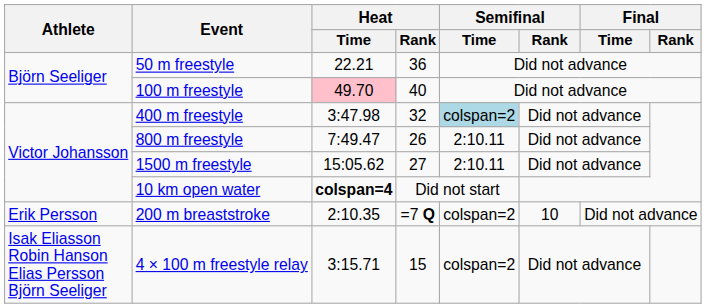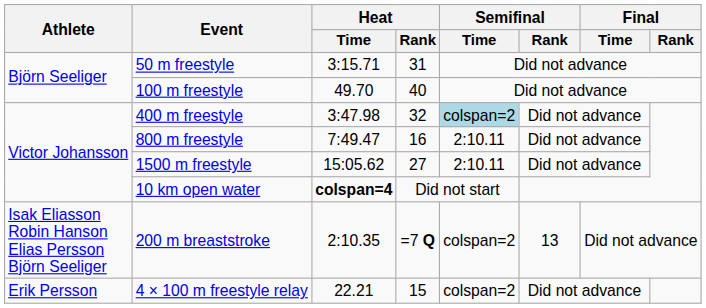(354, 66) 22.21 -> (354, 66) 3:15.71
(418, 66) 36 -> (418, 66) 31
(354, 90) pink background -> (354, 90) no background
(418, 140) 26 -> (418, 140) 16
(53, 214) Erik Persson -> (58, 240) Isak Eliasson Robin Hanson Elias Persson Björn Seeliger
(550, 214) 10 -> (550, 240) 13
(58, 265) Isak Eliasson Robin Hanson Elias Persson Björn Seeliger -> (53, 291) Erik Persson
(354, 265) 3:15.71 -> (354, 291) 22.21
